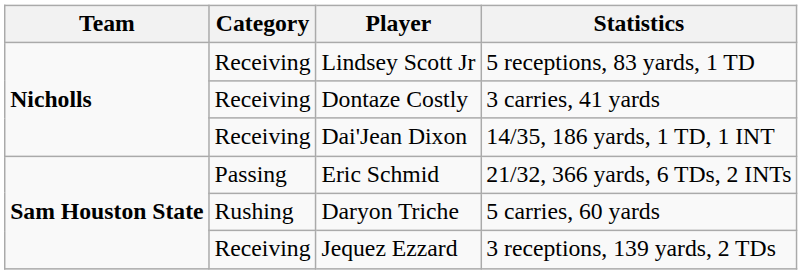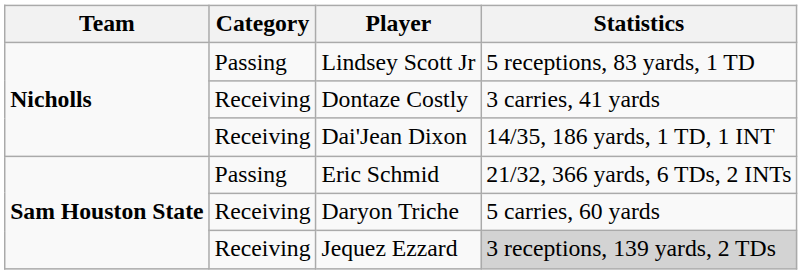(263, 61) Receiving -> (251, 61) Passing
(254, 211) Rushing -> (263, 211) Receiving
(631, 249) no background -> (631, 249) lightgrey background
